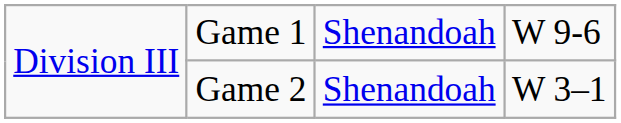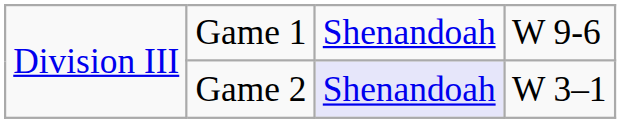(409, 88) no background -> (409, 88) lavender background
